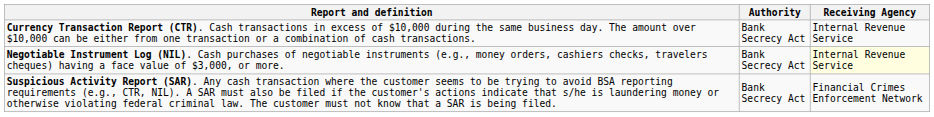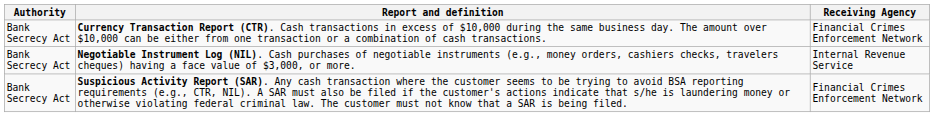columns swapped: (372, 12) <-> (775, 12)
(859, 33) Internal Revenue Service -> (868, 33) Financial Crimes Enforcement Network
(859, 60) lightyellow background -> (859, 60) no background
